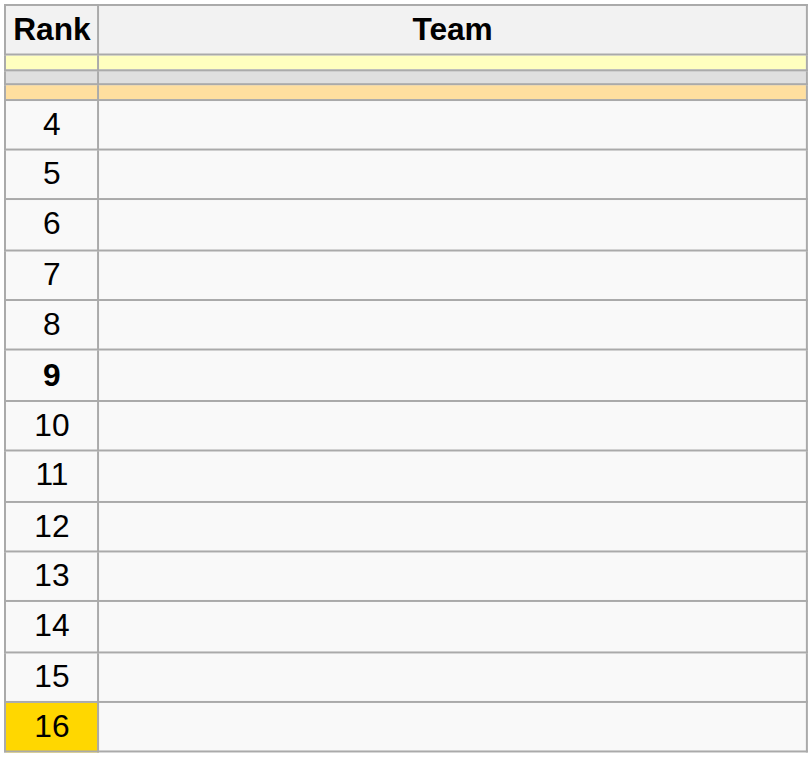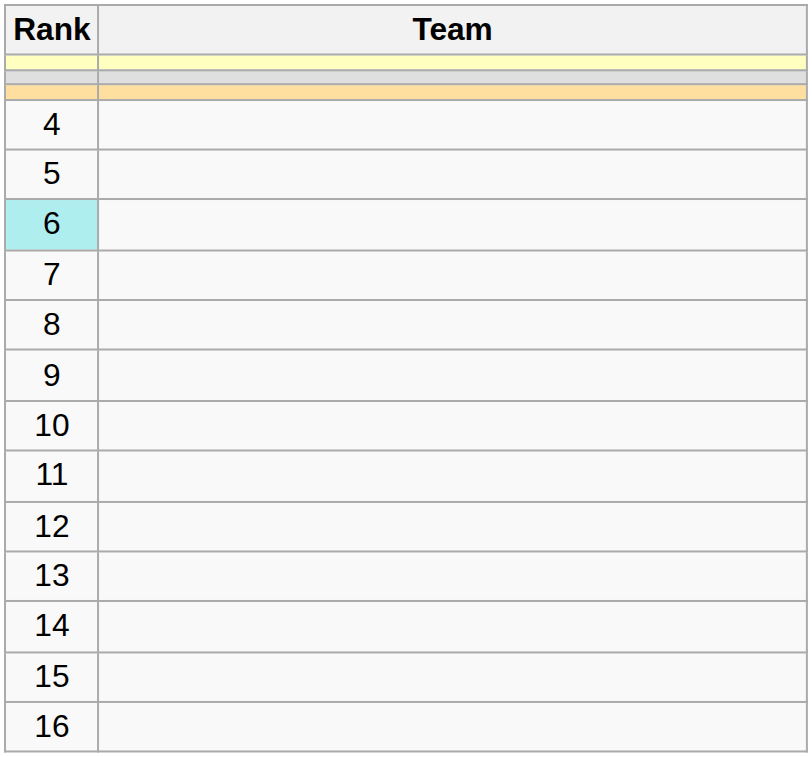(52, 224) no background -> (52, 224) paleturquoise background
(52, 374) bold -> (52, 374) normal
(52, 726) gold background -> (52, 726) no background
